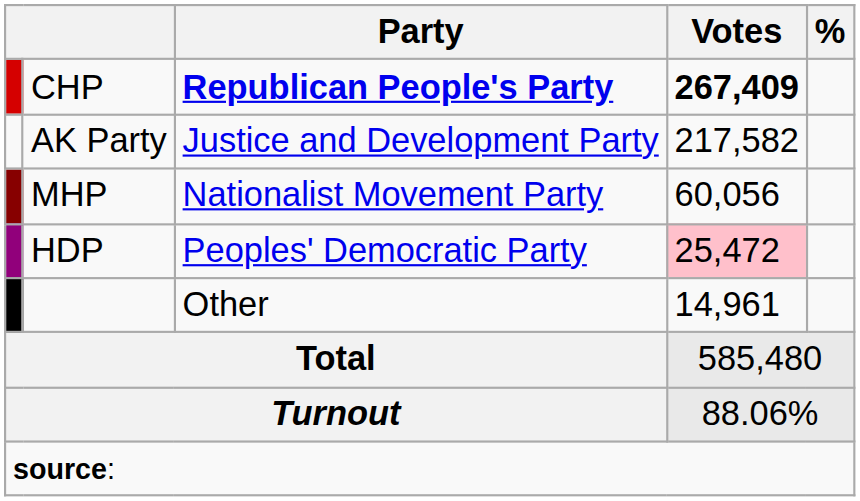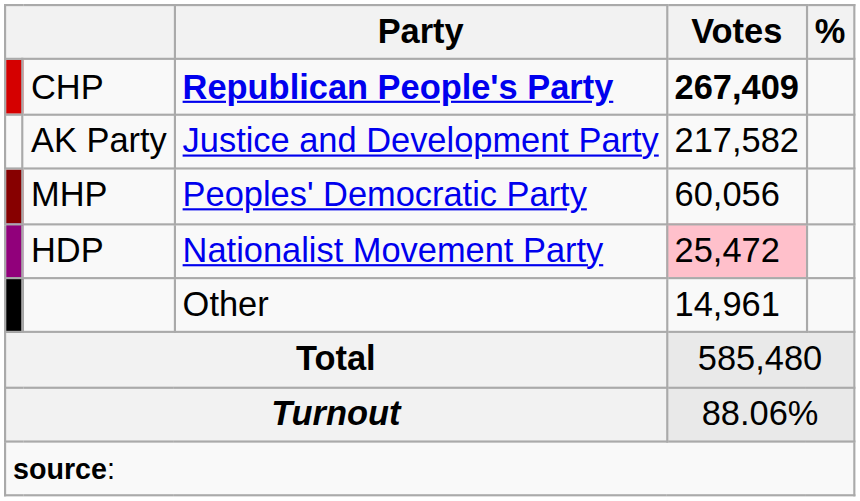(393, 195) Nationalist Movement Party -> (385, 195) Peoples' Democratic Party
(385, 250) Peoples' Democratic Party -> (393, 250) Nationalist Movement Party
